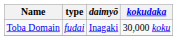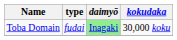(104, 27) no background -> (104, 27) lightgreen background
